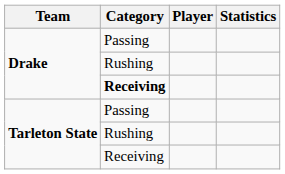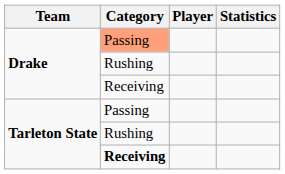(127, 40) no background -> (127, 40) lightsalmon background
(135, 86) bold -> (134, 86) normal
(134, 156) normal -> (135, 156) bold
